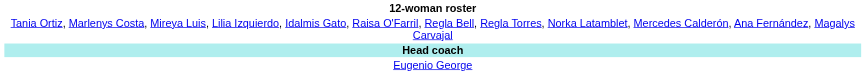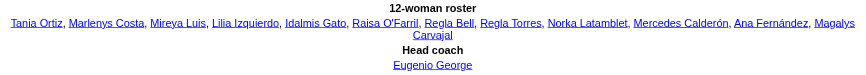(433, 50) paleturquoise background -> (433, 50) no background
